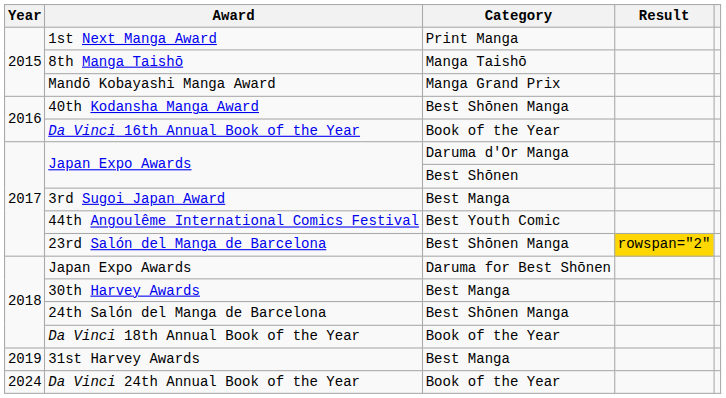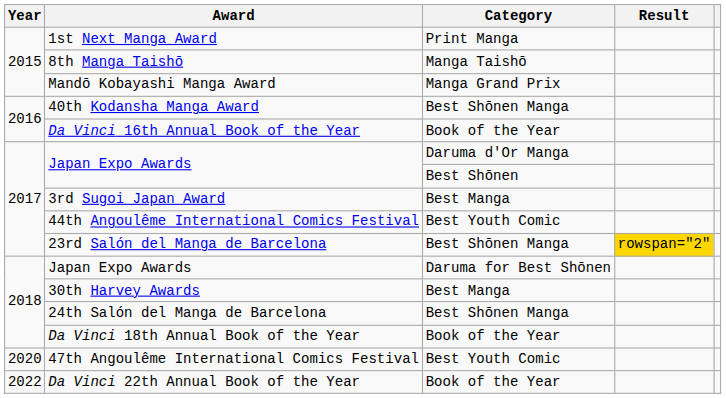- row: (124, 359)
+ row: (234, 359)
+ row: (204, 382)
- row: (204, 382)
